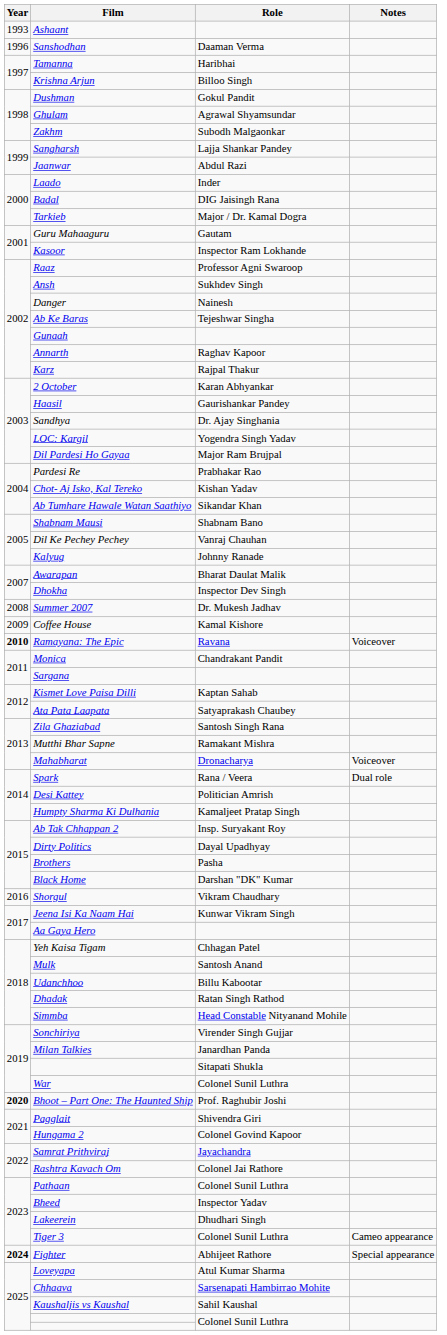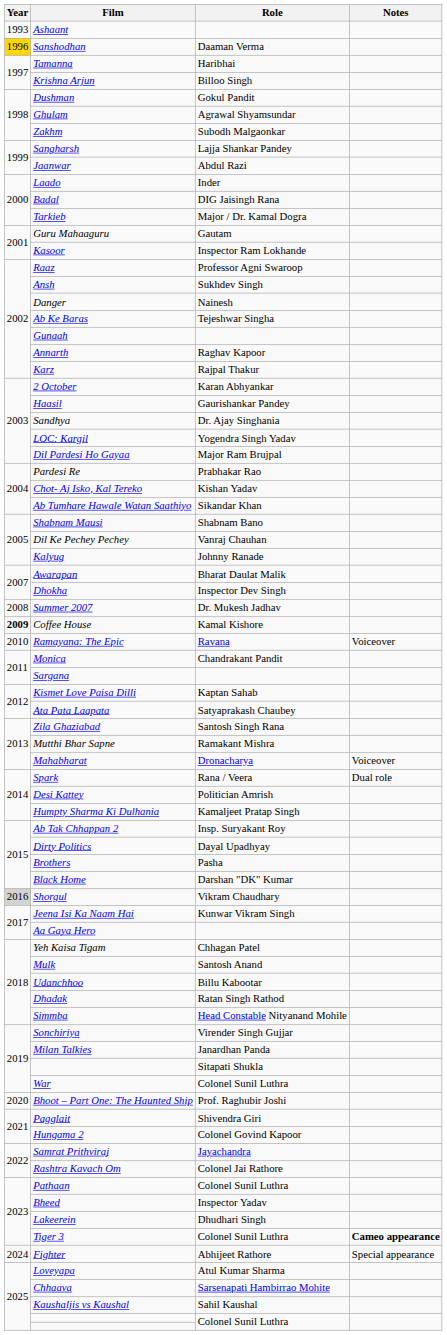(18, 47) no background -> (18, 47) gold background
(18, 625) normal -> (18, 625) bold
(18, 642) bold -> (18, 642) normal
(18, 897) no background -> (18, 897) lightgrey background
(18, 1101) bold -> (18, 1101) normal
(392, 1237) normal -> (396, 1237) bold
(18, 1254) bold -> (18, 1254) normal
